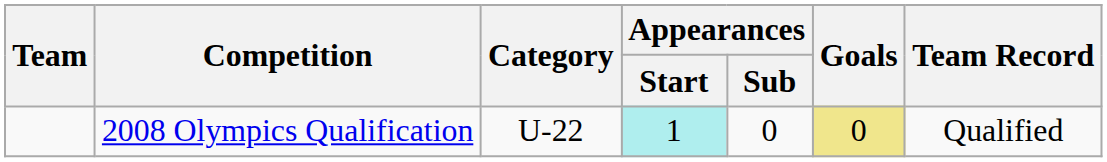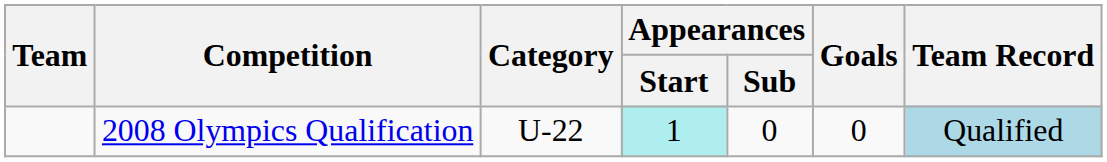(859, 130) khaki background -> (859, 130) no background
(1003, 130) no background -> (1003, 130) lightblue background
